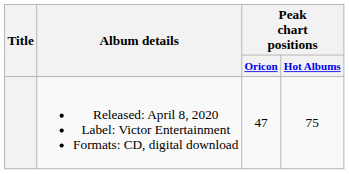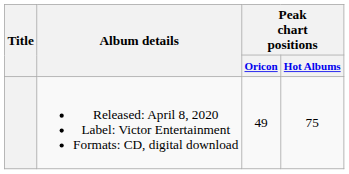(261, 122) 47 -> (261, 122) 49
